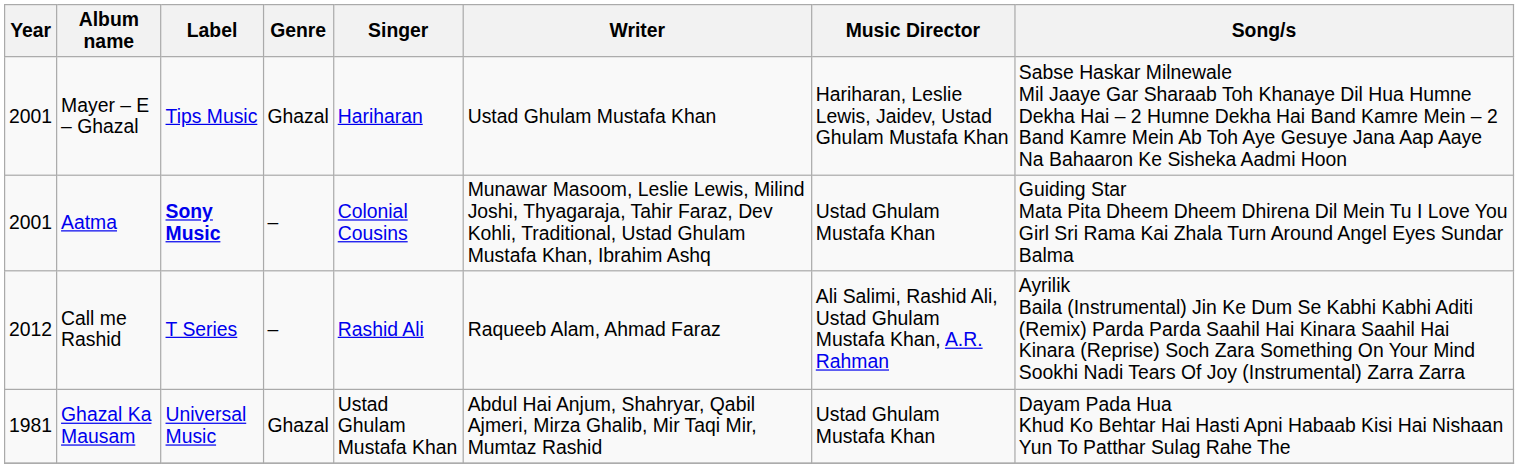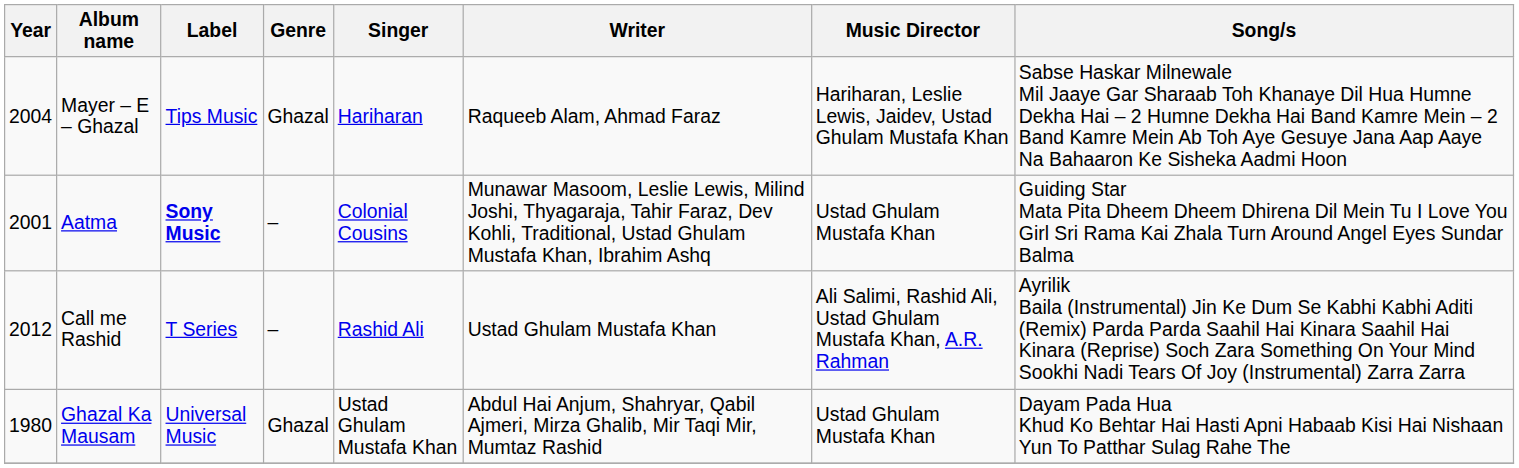(31, 115) 2001 -> (31, 115) 2004
(592, 115) Ustad Ghulam Mustafa Khan -> (594, 115) Raqueeb Alam, Ahmad Faraz
(594, 329) Raqueeb Alam, Ahmad Faraz -> (592, 329) Ustad Ghulam Mustafa Khan
(31, 425) 1981 -> (31, 425) 1980
